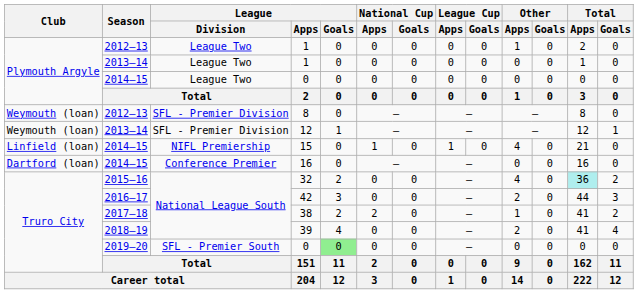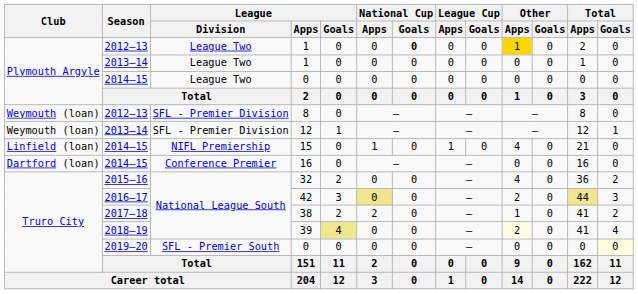(414, 46) normal -> (414, 46) bold
(517, 46) no background -> (517, 46) gold background
(583, 180) paleturquoise background -> (583, 180) no background
(374, 197) no background -> (374, 197) khaki background
(583, 197) no background -> (583, 197) khaki background
(339, 230) no background -> (339, 230) khaki background
(517, 230) no background -> (517, 230) lightyellow background
(339, 247) lightgreen background -> (339, 247) no background
(615, 247) no background -> (615, 247) lightyellow background
